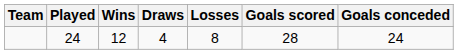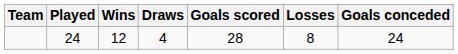columns swapped: (215, 15) <-> (290, 15)
